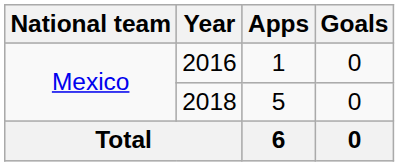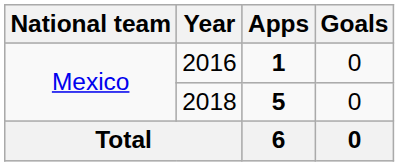(279, 62) normal -> (279, 62) bold
(279, 101) normal -> (279, 101) bold
